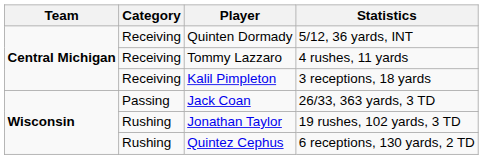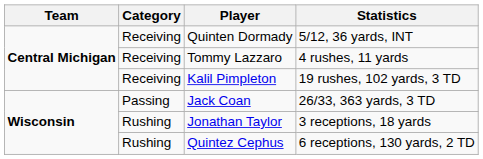(365, 79) 3 receptions, 18 yards -> (380, 79) 19 rushes, 102 yards, 3 TD
(380, 122) 19 rushes, 102 yards, 3 TD -> (365, 122) 3 receptions, 18 yards
